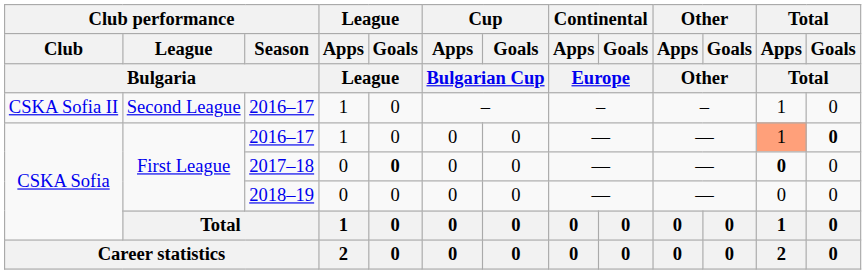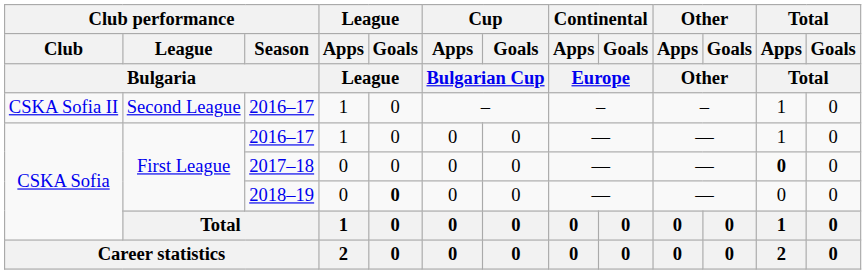(781, 136) lightsalmon background -> (781, 136) no background
(833, 136) bold -> (833, 136) normal
(395, 166) bold -> (395, 166) normal
(395, 195) normal -> (395, 195) bold
